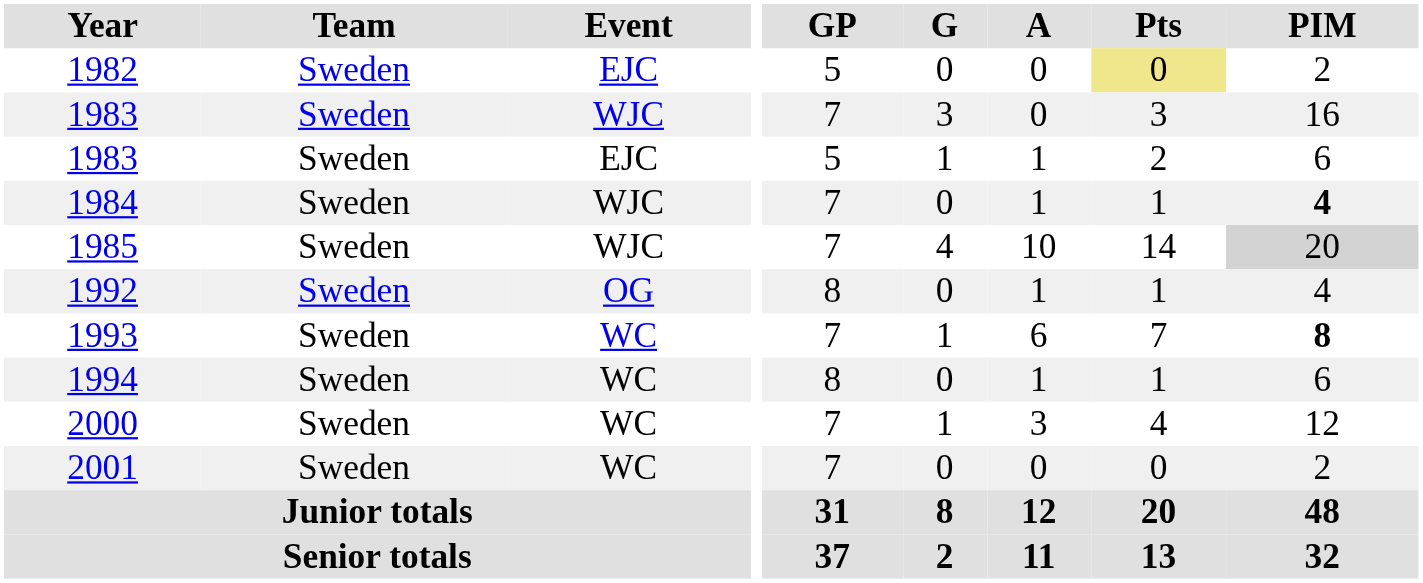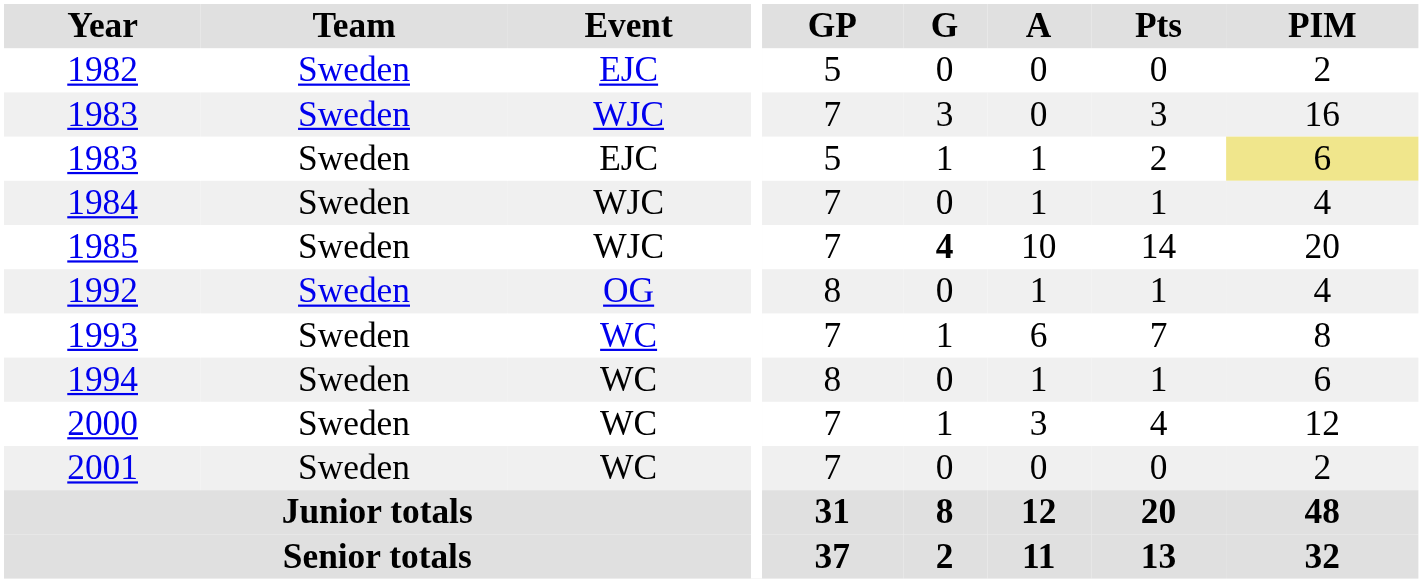(1158, 69) khaki background -> (1158, 69) no background
(1322, 158) no background -> (1322, 158) khaki background
(1322, 202) bold -> (1322, 202) normal
(944, 246) normal -> (944, 246) bold
(1322, 246) lightgrey background -> (1322, 246) no background
(1322, 334) bold -> (1322, 334) normal
